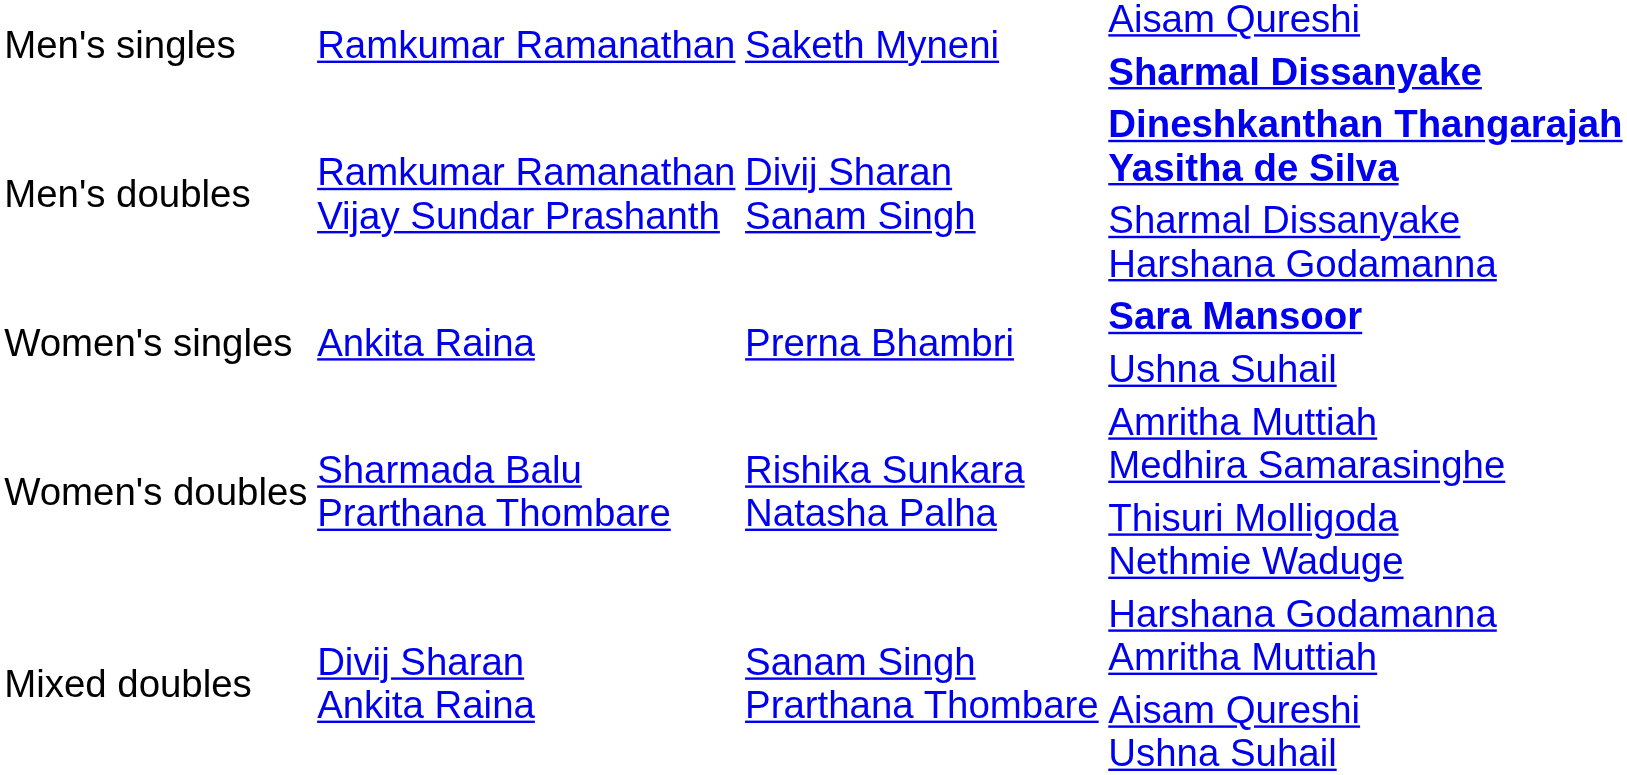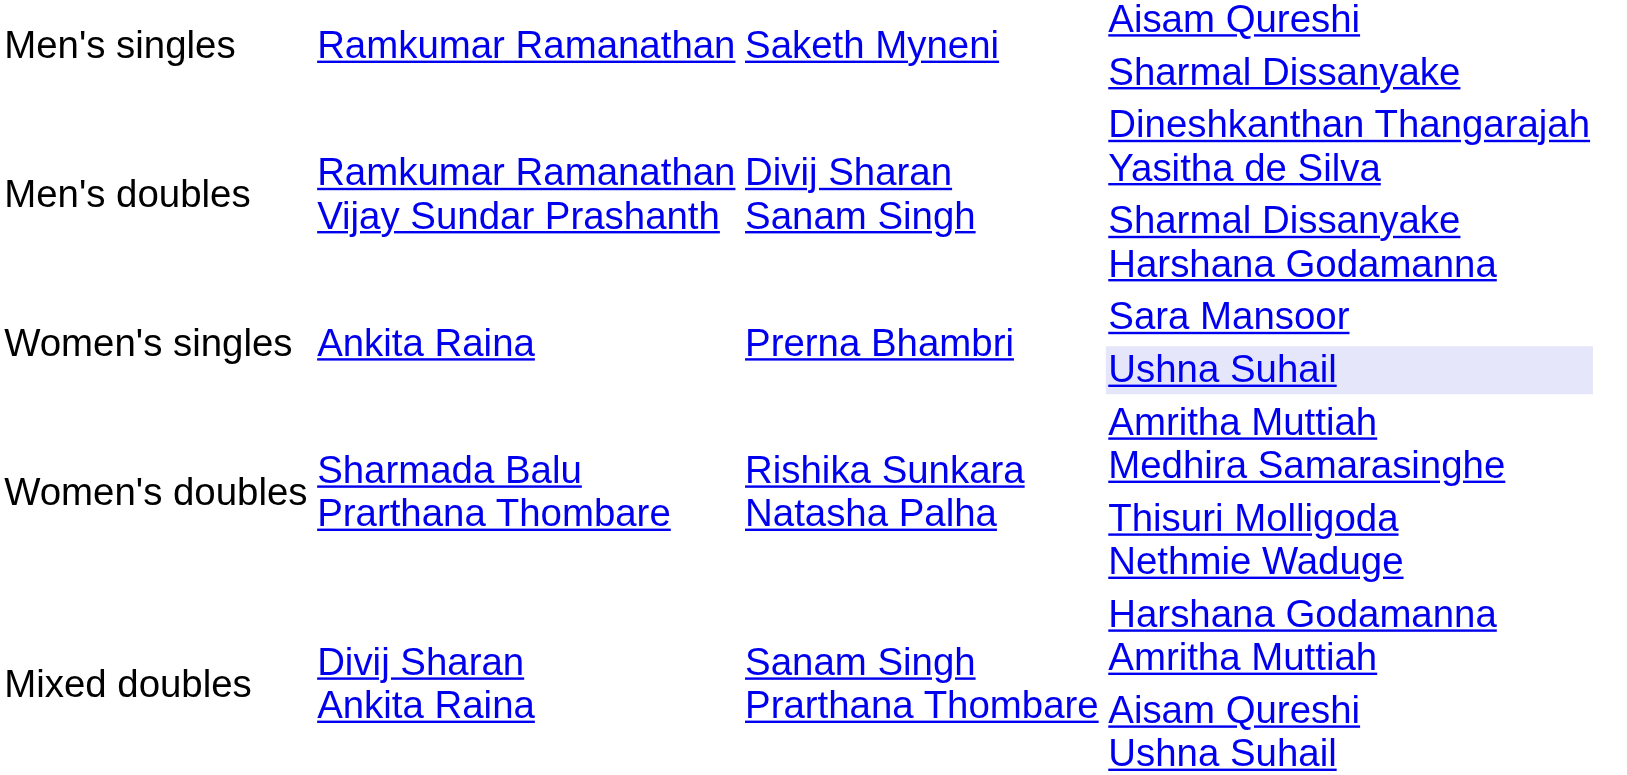(1295, 71) bold -> (1284, 71) normal
(1365, 146) bold -> (1349, 146) normal
(1235, 316) bold -> (1229, 316) normal
(1222, 369) no background -> (1222, 369) lavender background
